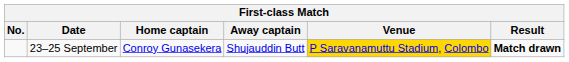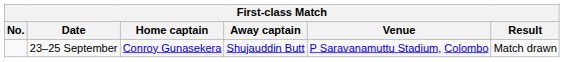(399, 48) gold background -> (399, 48) no background
(527, 48) bold -> (525, 48) normal
